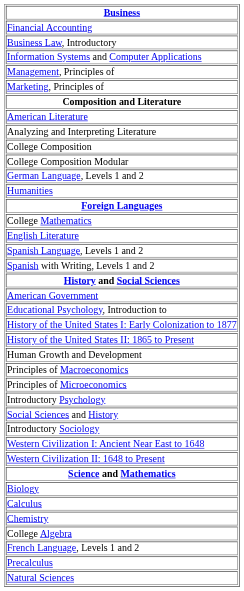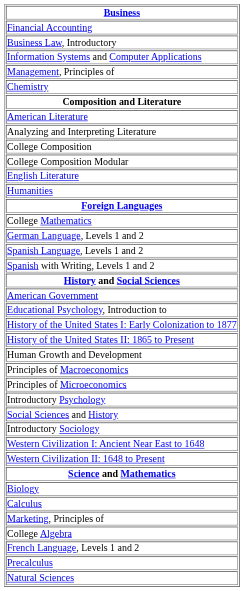(55, 87) Marketing, Principles of -> (28, 87) Chemistry
(75, 176) German Language, Levels 1 and 2 -> (43, 176) English Literature
(43, 236) English Literature -> (75, 236) German Language, Levels 1 and 2
(28, 518) Chemistry -> (55, 518) Marketing, Principles of
